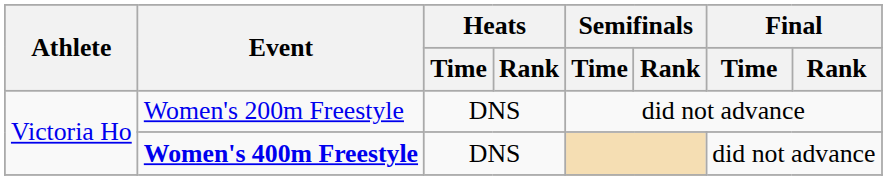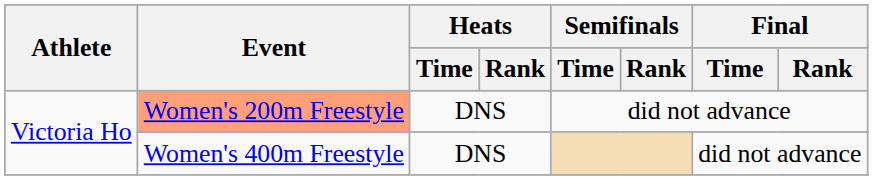(274, 111) no background -> (274, 111) lightsalmon background
(281, 153) bold -> (274, 153) normal
